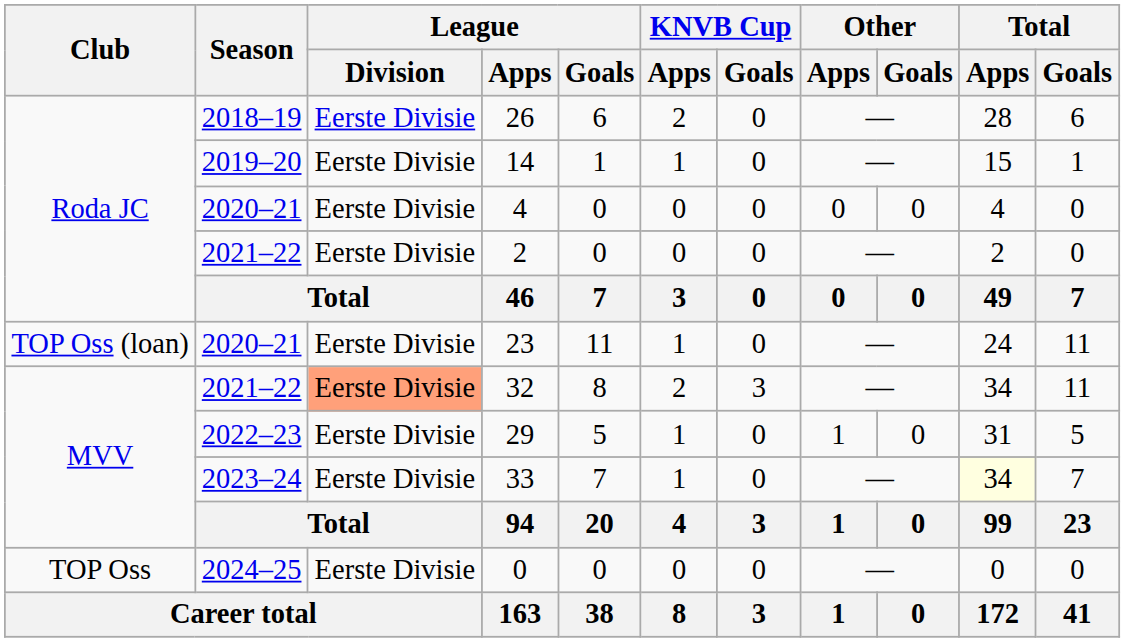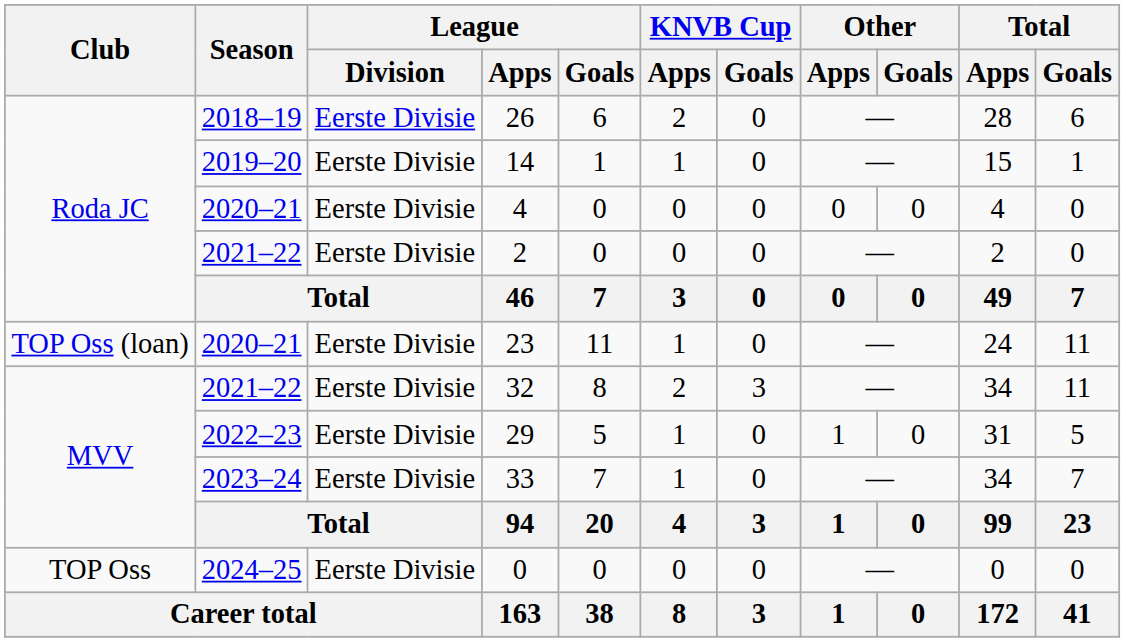(395, 388) lightsalmon background -> (395, 388) no background
(998, 478) lightyellow background -> (998, 478) no background
